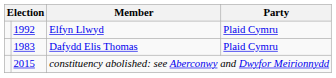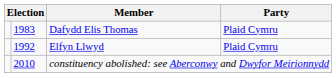rows swapped: (94, 47) <-> (77, 30)
(24, 64) 2015 -> (24, 64) 2010
